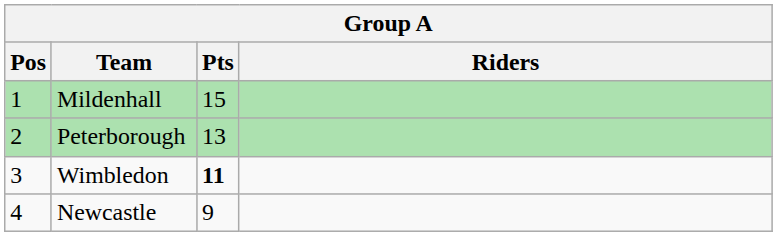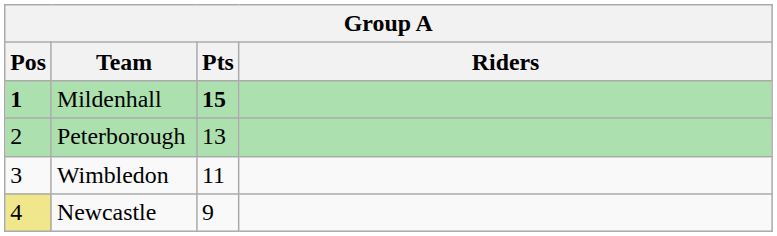(16, 99) normal -> (16, 99) bold
(214, 99) normal -> (214, 99) bold
(213, 174) bold -> (214, 174) normal
(16, 212) no background -> (16, 212) khaki background
